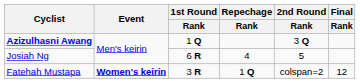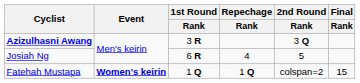(194, 41) 1 Q -> (194, 41) 3 R
(194, 71) 3 R -> (194, 71) 1 Q
(342, 71) 12 -> (342, 71) 15
